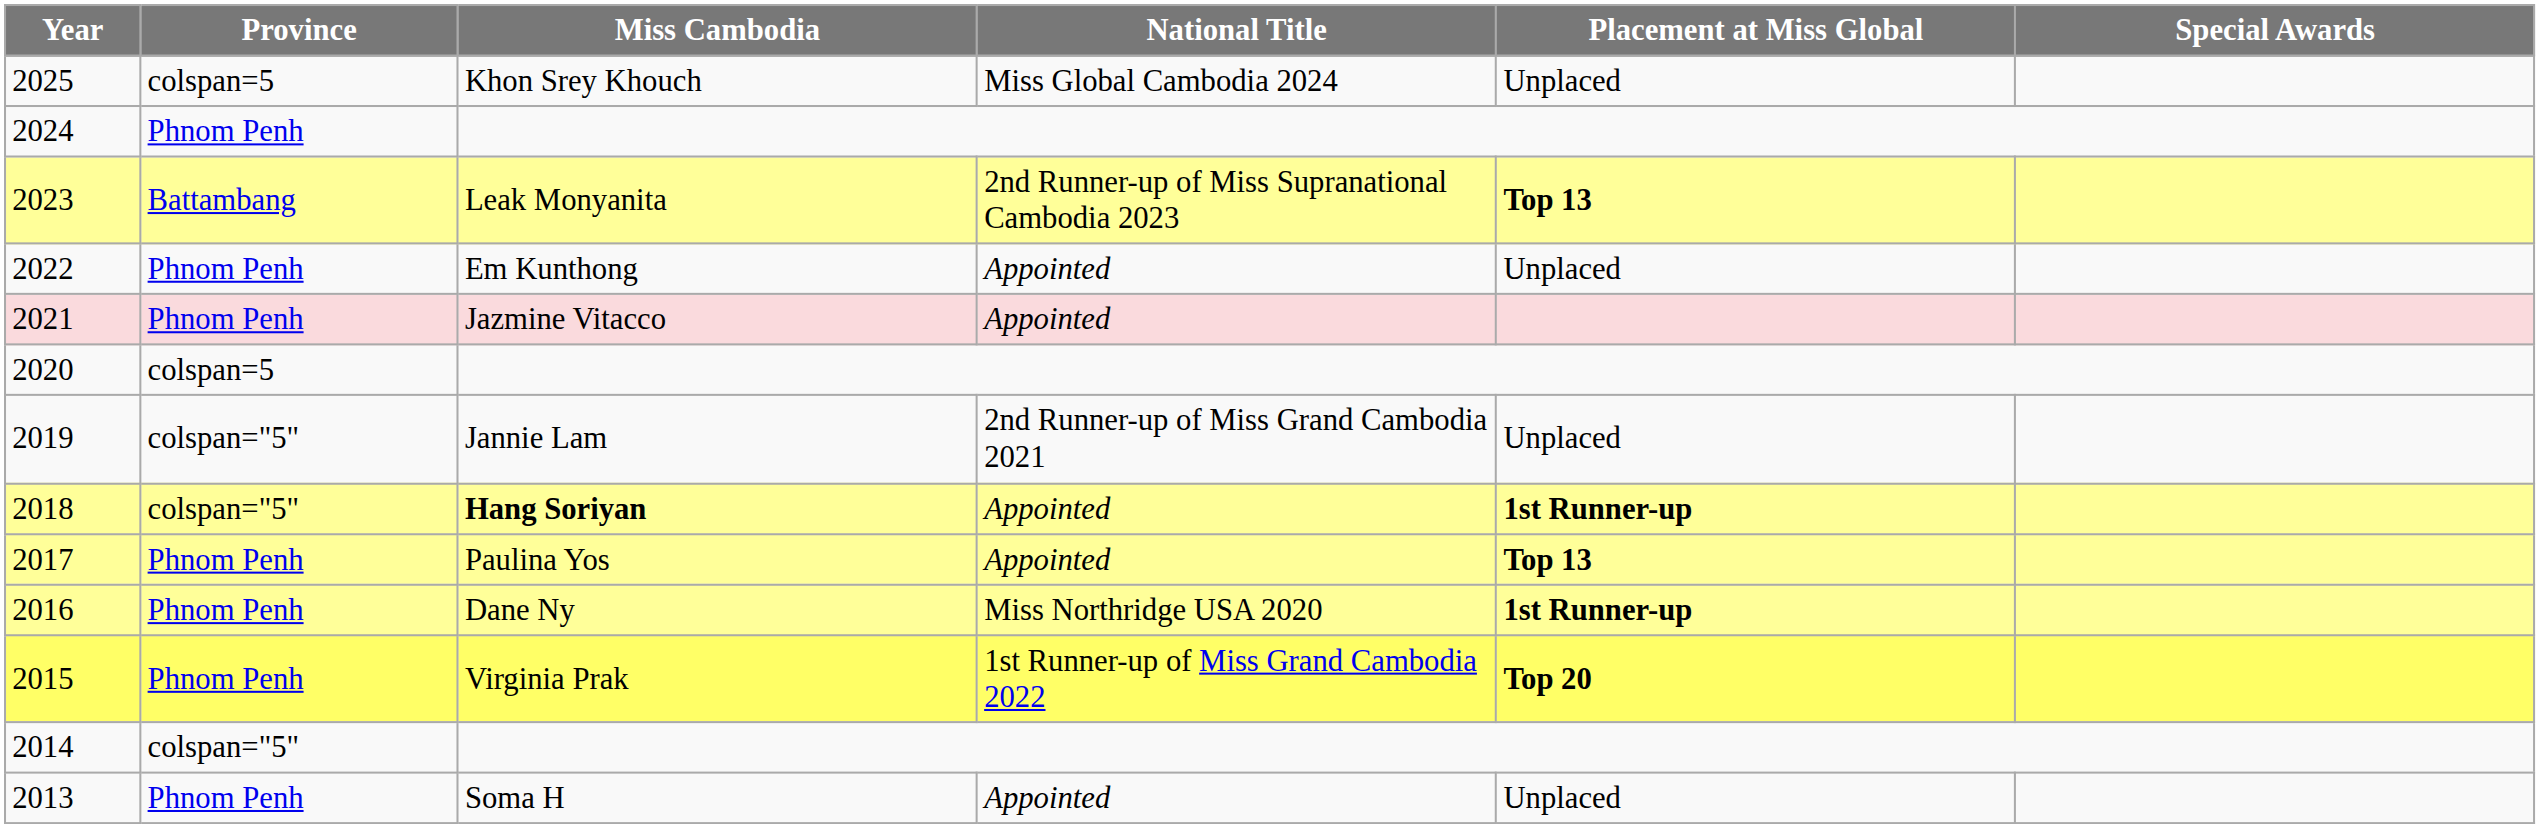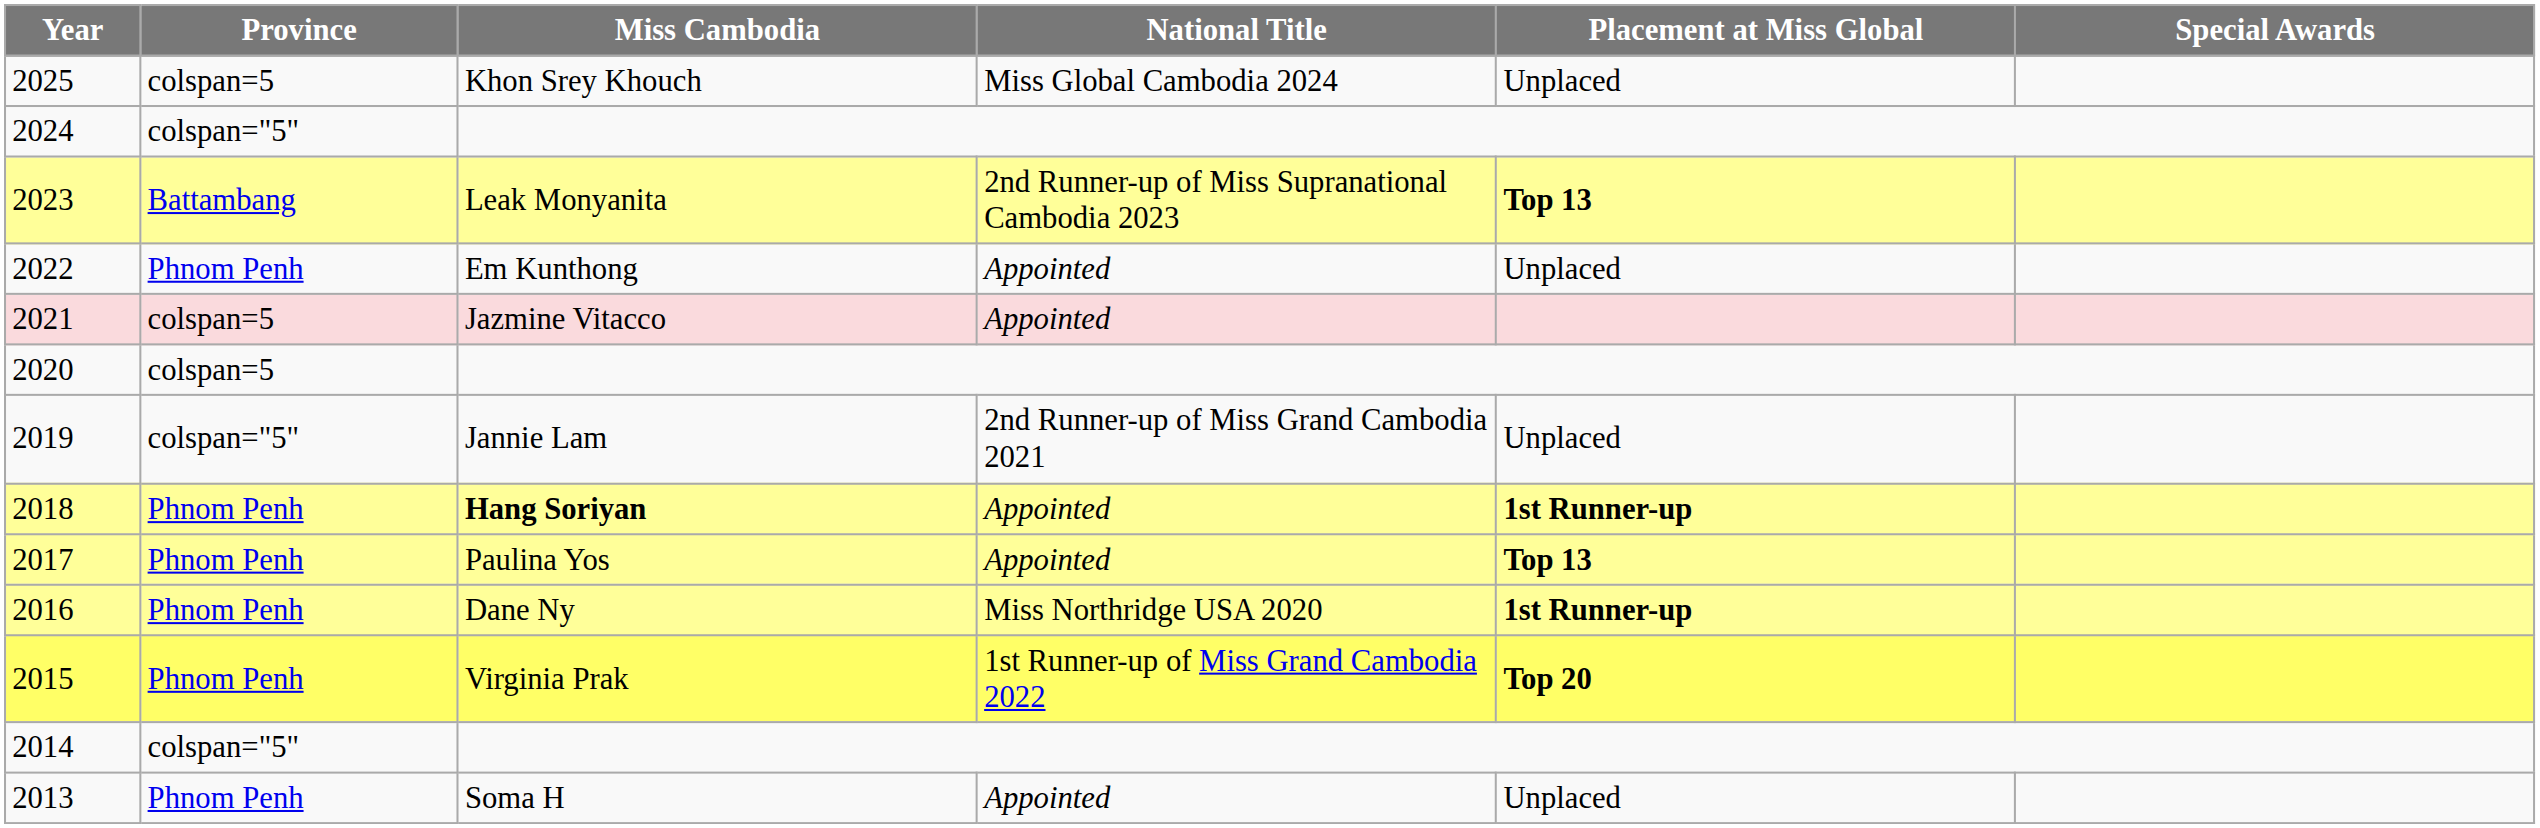(226, 131) Phnom Penh -> (223, 131) colspan="5"
(226, 319) Phnom Penh -> (211, 319) colspan=5
(223, 507) colspan="5" -> (226, 507) Phnom Penh
